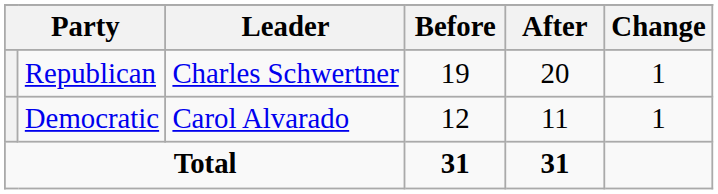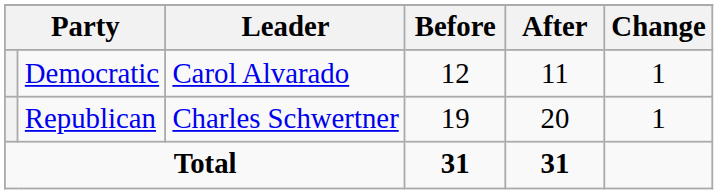rows swapped: (90, 73) <-> (92, 118)
